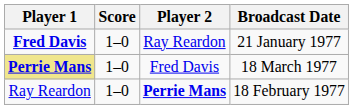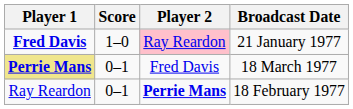(184, 41) no background -> (184, 41) pink background
(117, 66) 1–0 -> (117, 66) 0–1
(117, 91) 1–0 -> (117, 91) 0–1
